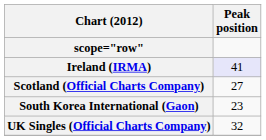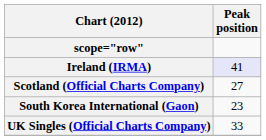(237, 125) 32 -> (237, 125) 33
